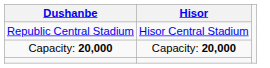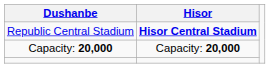(194, 31) normal -> (198, 31) bold
